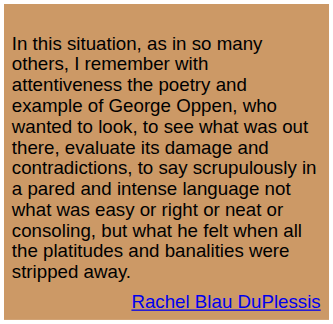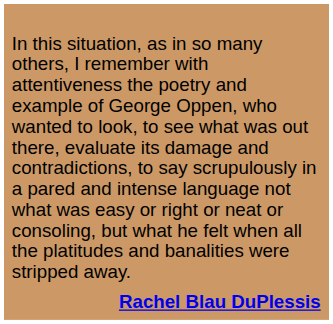(226, 302) normal -> (220, 302) bold
